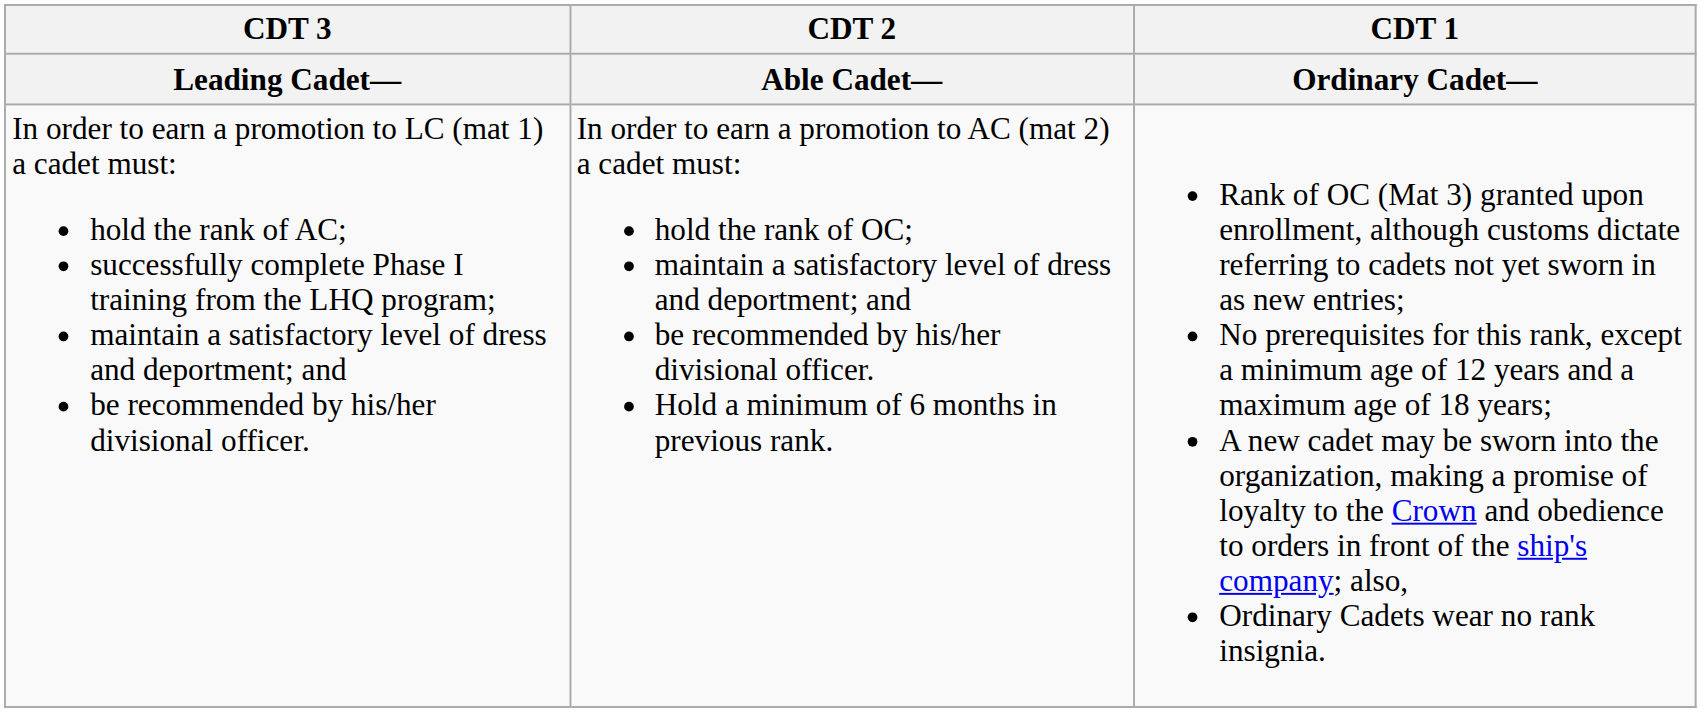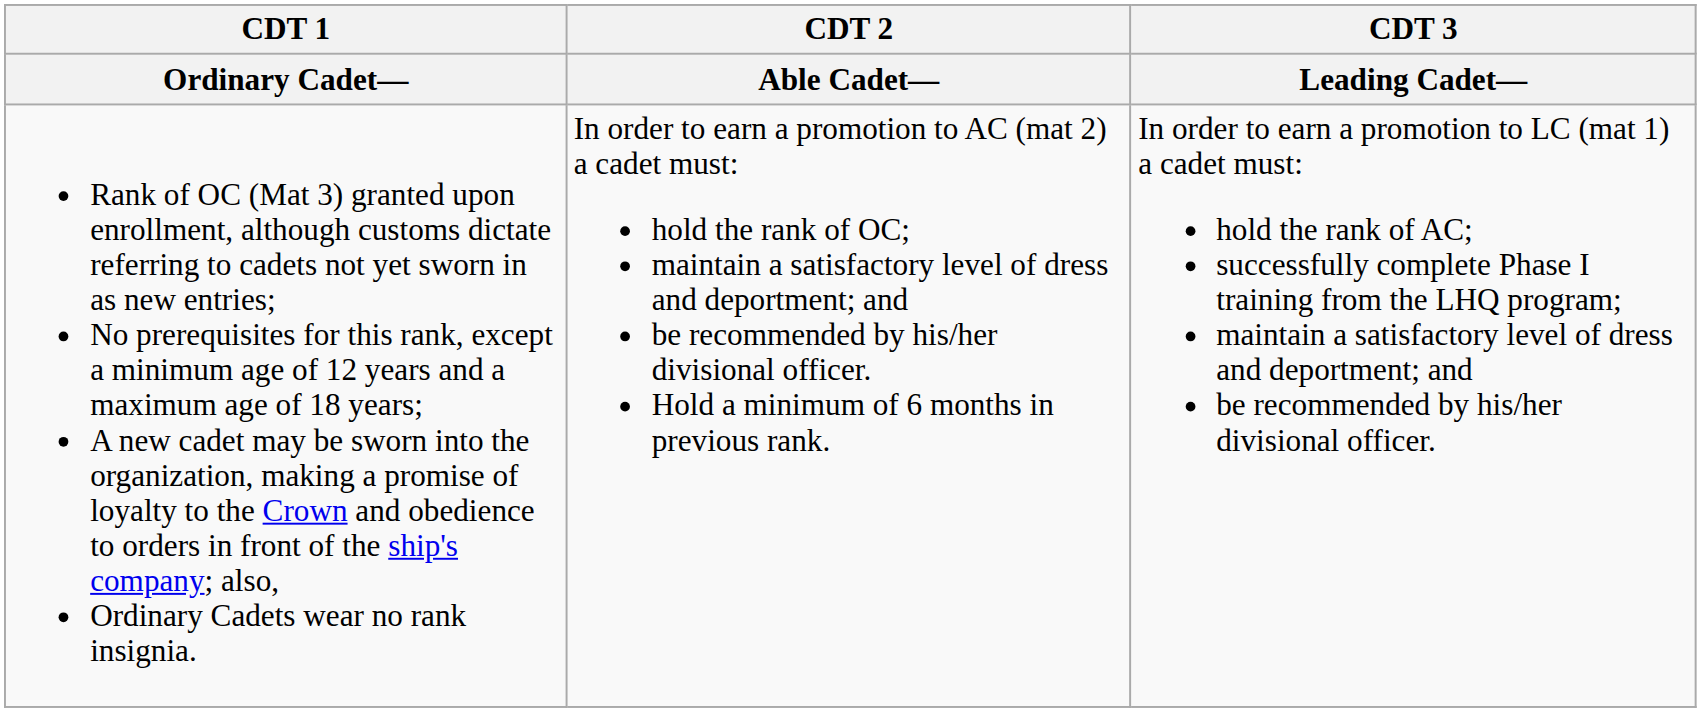columns swapped: (1415, 78) <-> (287, 78)
